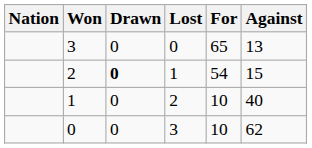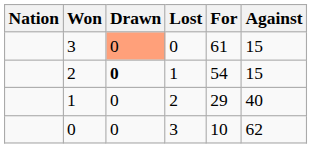(114, 45) no background -> (114, 45) lightsalmon background
(219, 45) 65 -> (219, 45) 61
(254, 45) 13 -> (254, 45) 15
(219, 101) 10 -> (219, 101) 29
